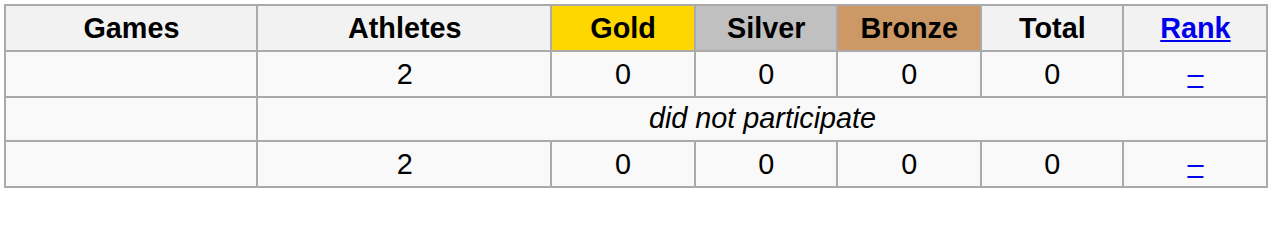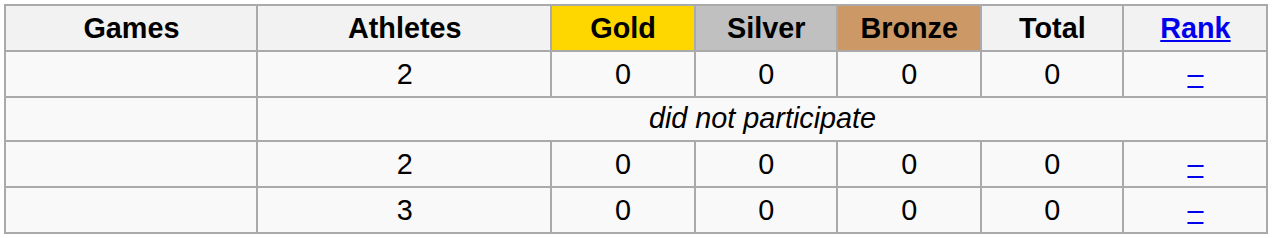+ row: (405, 210)
